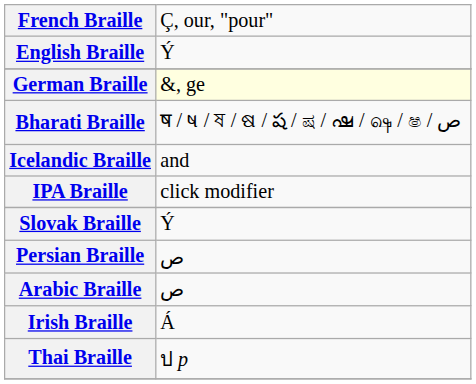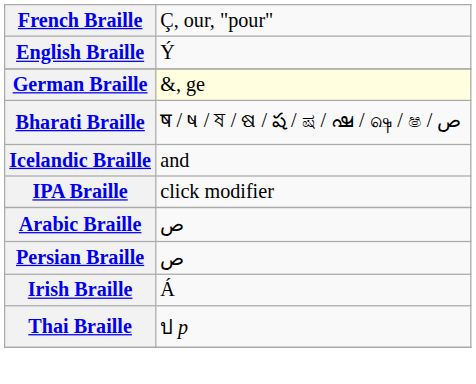- row: (80, 223)
rows swapped: (80, 289) <-> (80, 256)
